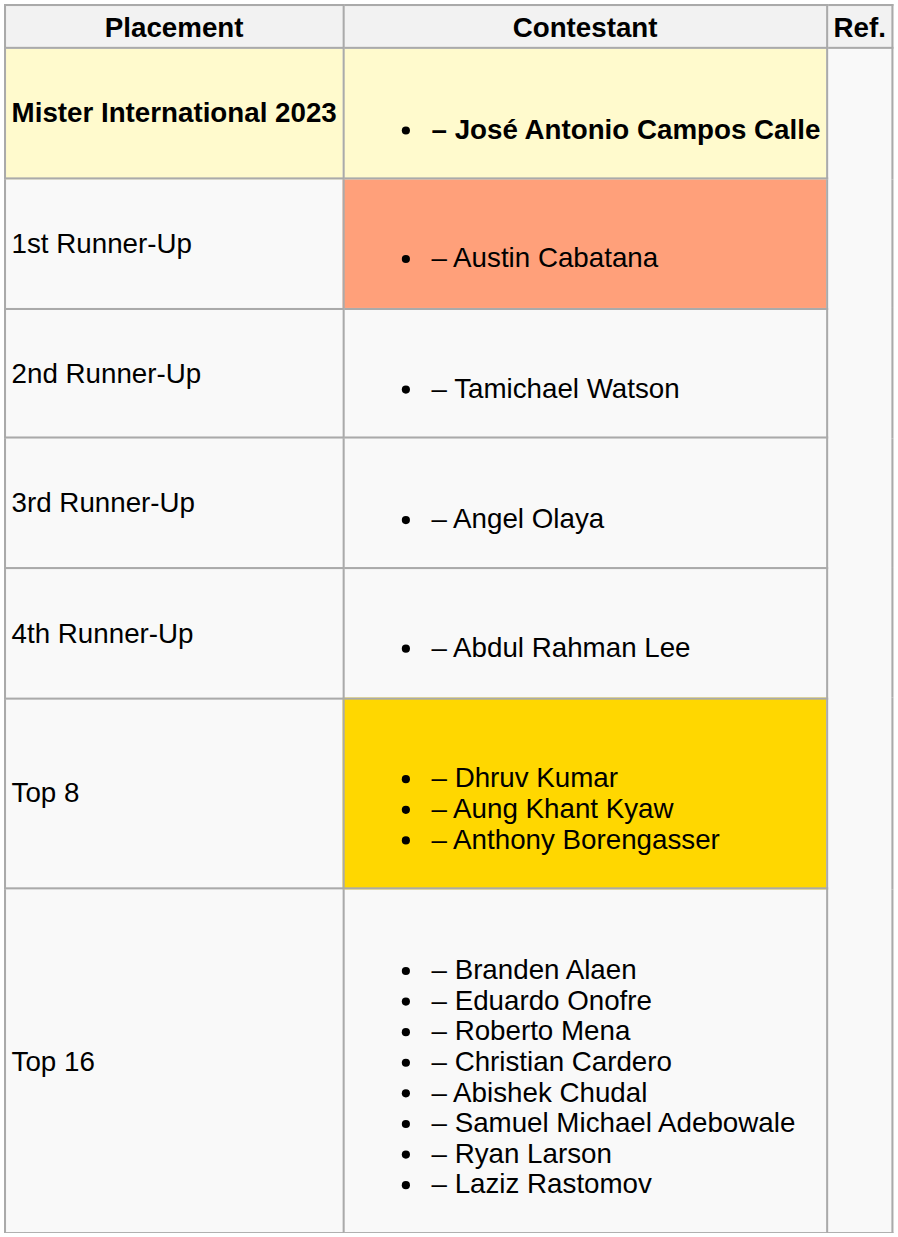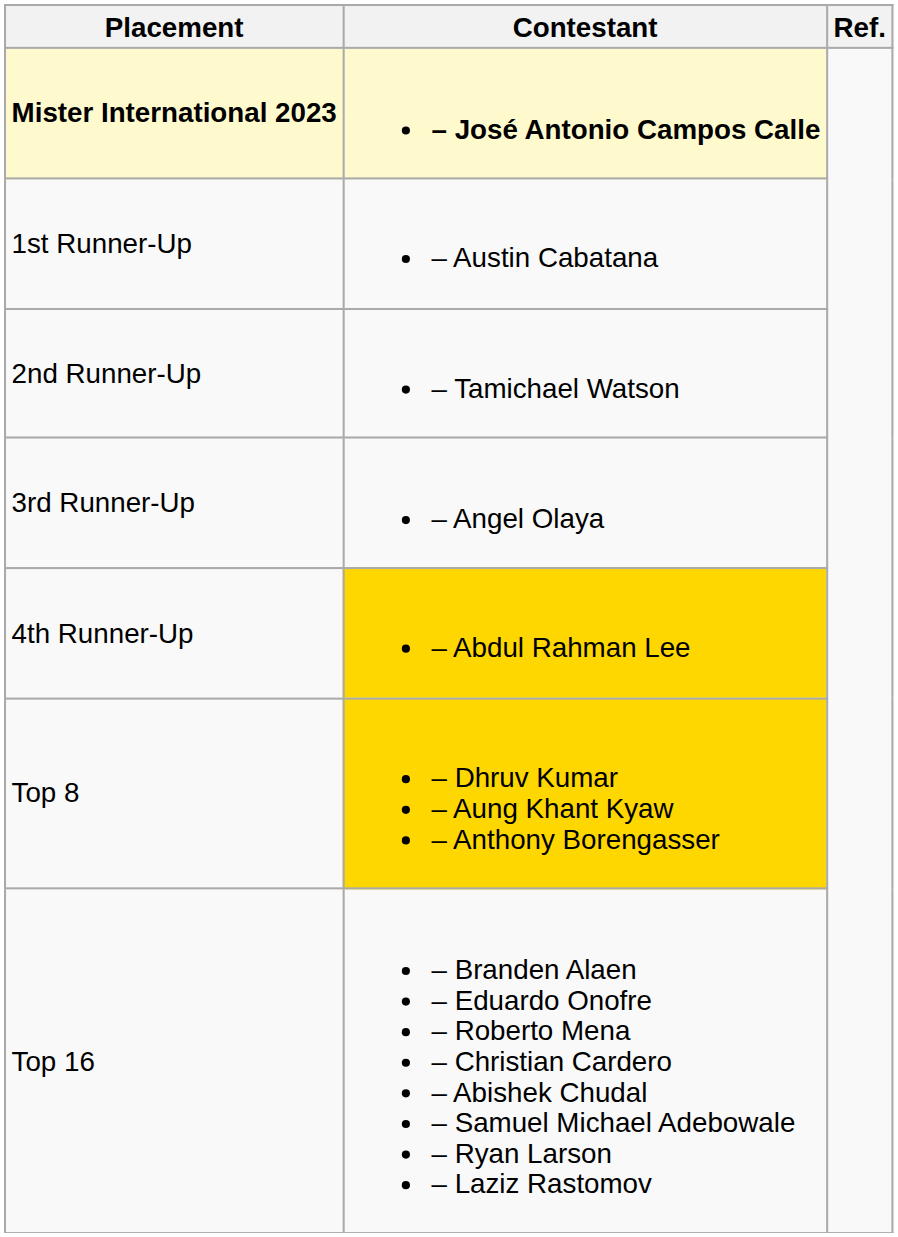(585, 258) lightsalmon background -> (585, 258) no background
(585, 648) no background -> (585, 648) gold background
